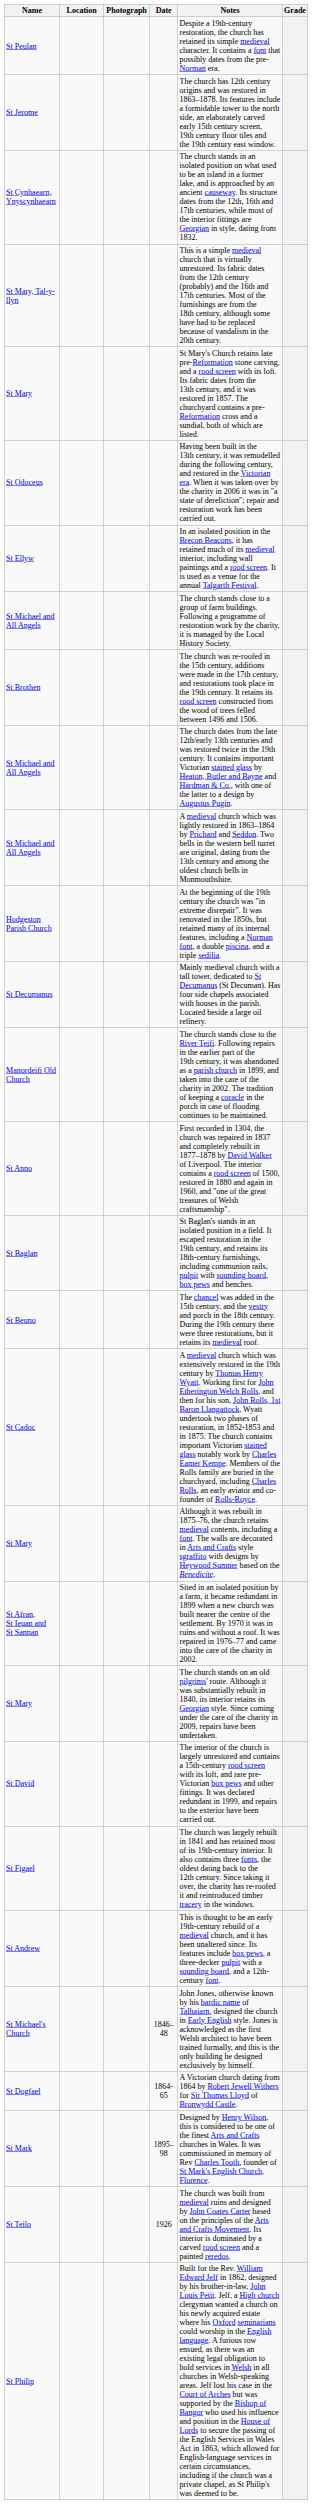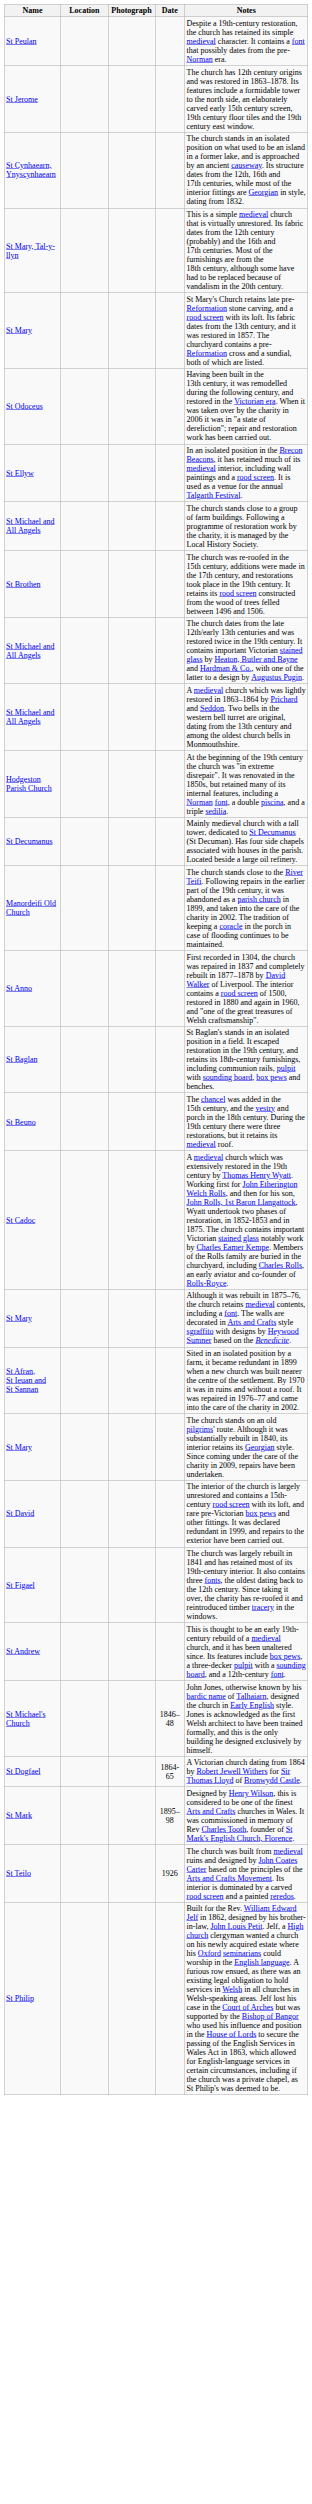- column: (295, 10)
